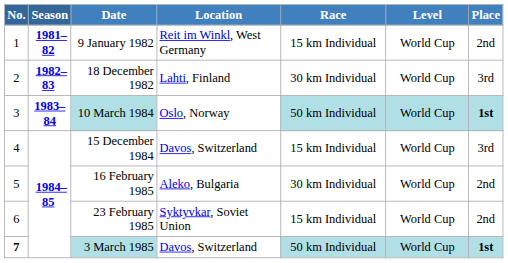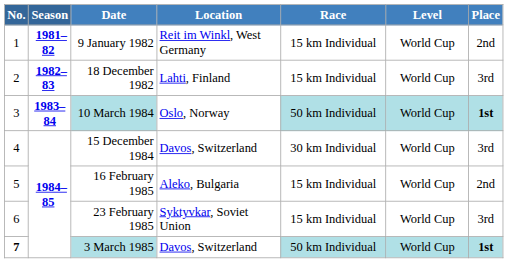(333, 78) 30 km Individual -> (333, 78) 15 km Individual
(333, 148) 15 km Individual -> (333, 148) 30 km Individual
(333, 184) 30 km Individual -> (333, 184) 15 km Individual
(486, 219) 2nd -> (486, 219) 3rd
